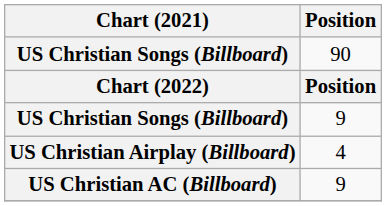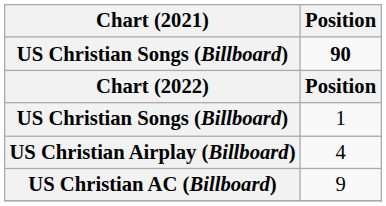(341, 53) normal -> (341, 53) bold
(341, 119) 9 -> (341, 119) 1
